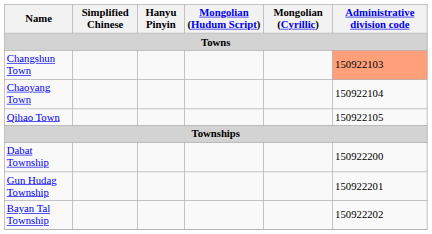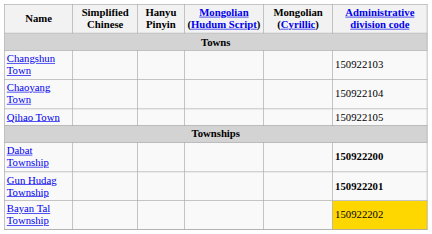(359, 65) lightsalmon background -> (359, 65) no background
(359, 157) normal -> (359, 157) bold
(359, 186) normal -> (359, 186) bold
(359, 215) no background -> (359, 215) gold background
